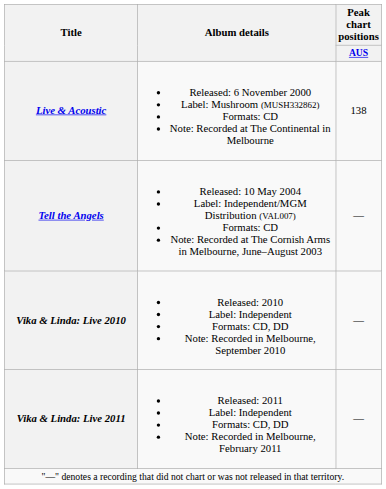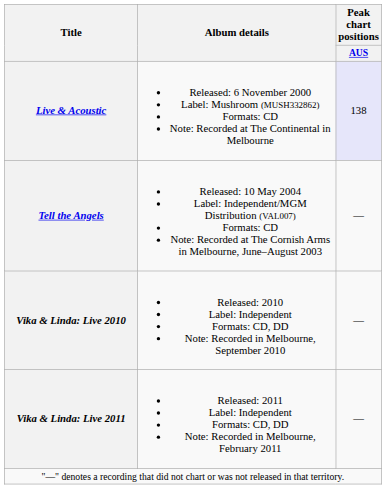(359, 110) no background -> (359, 110) lavender background
